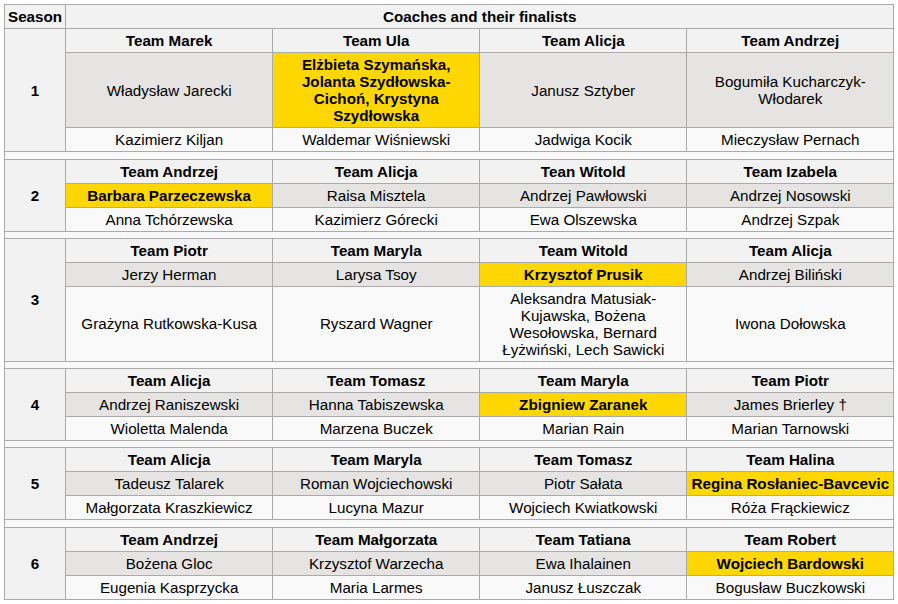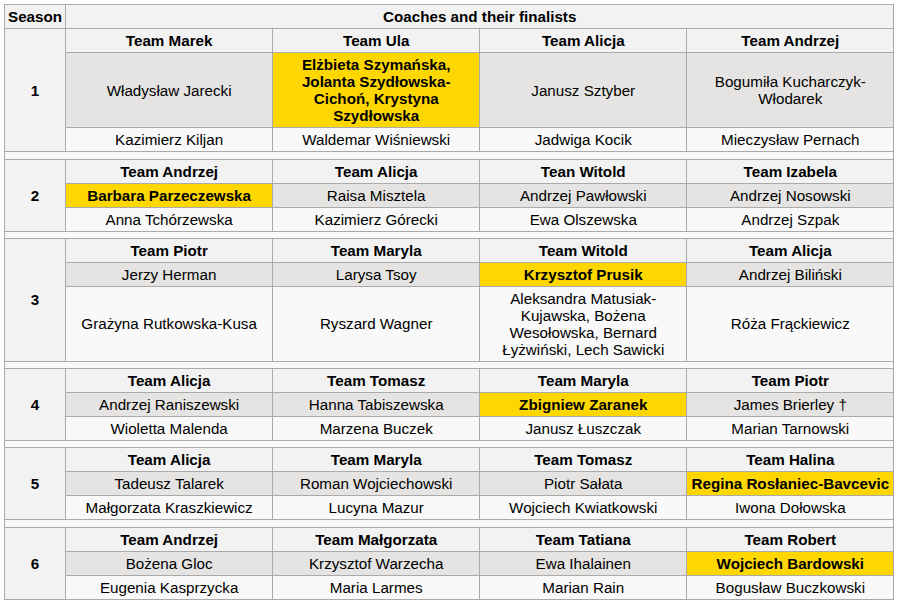(790, 324) Iwona Dołowska -> (790, 324) Róża Frąckiewicz
(583, 429) Marian Rain -> (583, 429) Janusz Łuszczak
(790, 508) Róża Frąckiewicz -> (790, 508) Iwona Dołowska
(583, 587) Janusz Łuszczak -> (583, 587) Marian Rain
